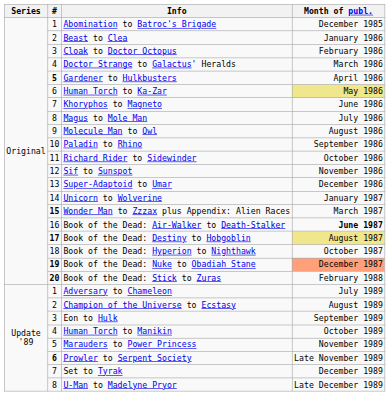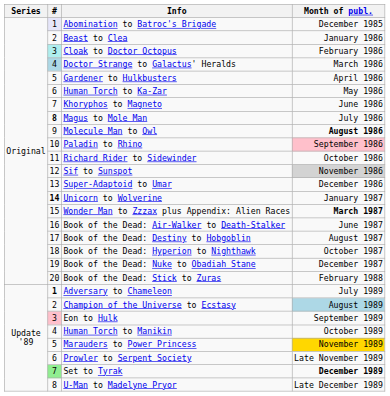(55, 24) no background -> (55, 24) lavender background
(55, 51) no background -> (55, 51) paleturquoise background
(55, 64) no background -> (55, 64) lightblue background
(55, 78) bold -> (55, 78) normal
(363, 91) khaki background -> (363, 91) no background
(55, 118) normal -> (55, 118) bold
(356, 131) normal -> (356, 131) bold
(348, 144) no background -> (348, 144) pink background
(351, 171) no background -> (351, 171) lightgrey background
(55, 198) normal -> (55, 198) bold
(55, 211) bold -> (55, 211) normal
(358, 211) normal -> (358, 211) bold
(361, 225) bold -> (361, 225) normal
(55, 238) bold -> (55, 238) normal
(356, 238) khaki background -> (356, 238) no background
(55, 265) bold -> (55, 265) normal
(351, 265) lightsalmon background -> (351, 265) no background
(55, 278) bold -> (55, 278) normal
(55, 291) normal -> (55, 291) bold
(356, 305) no background -> (356, 305) lightblue background
(55, 318) no background -> (55, 318) pink background
(351, 345) no background -> (351, 345) gold background
(55, 358) bold -> (55, 358) normal
(55, 371) no background -> (55, 371) lightgreen background
(351, 371) normal -> (351, 371) bold
